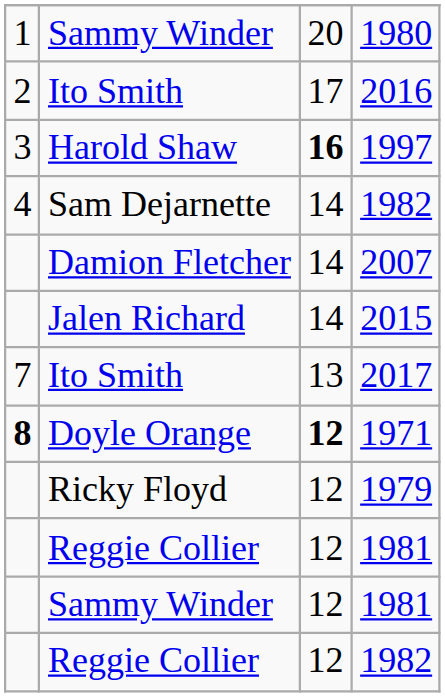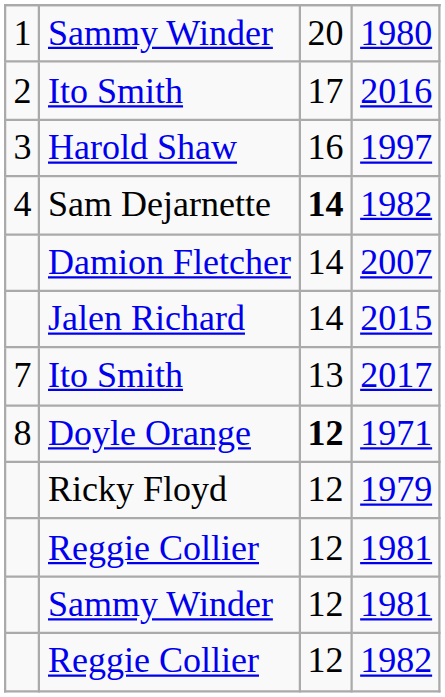(326, 147) bold -> (326, 147) normal
(326, 204) normal -> (326, 204) bold
(22, 432) bold -> (22, 432) normal
